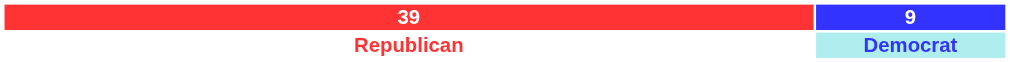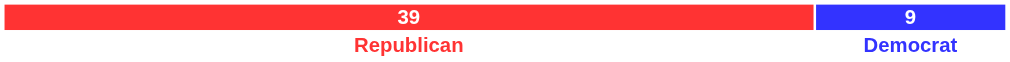(910, 45) paleturquoise background -> (910, 45) no background
